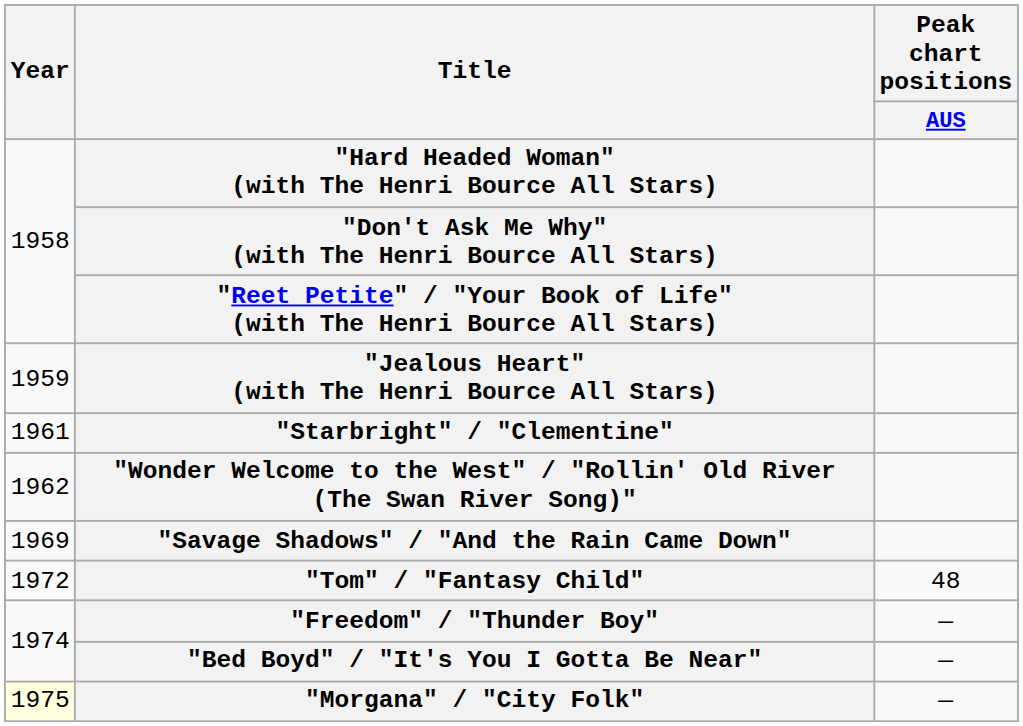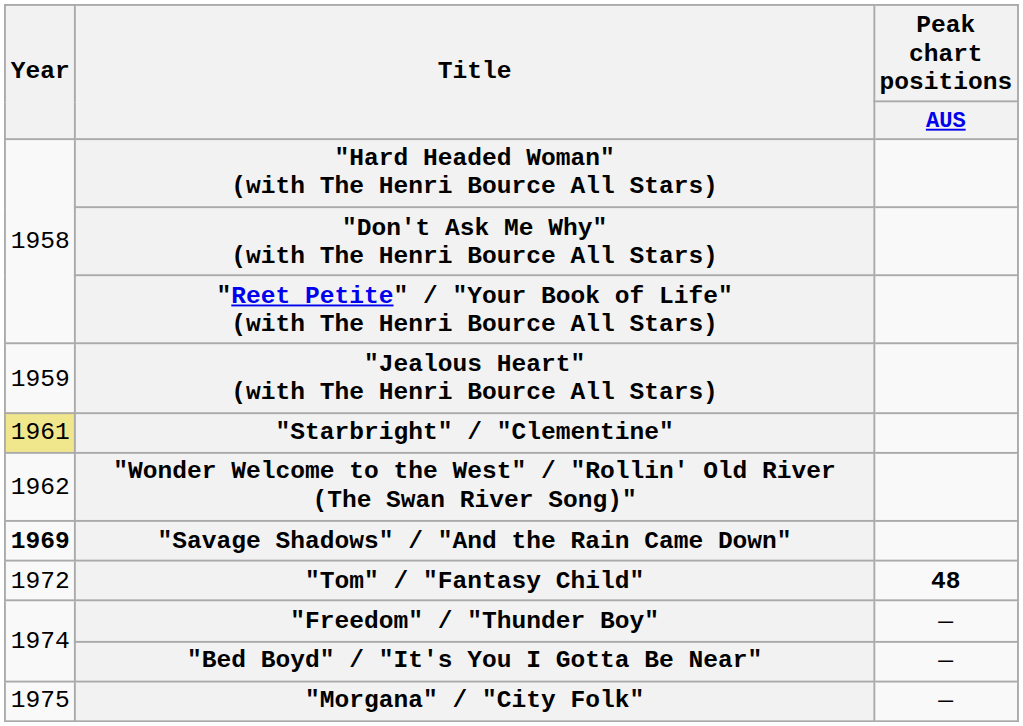(40, 432) no background -> (40, 432) khaki background
(40, 541) normal -> (40, 541) bold
(946, 581) normal -> (946, 581) bold
(40, 701) lightyellow background -> (40, 701) no background
